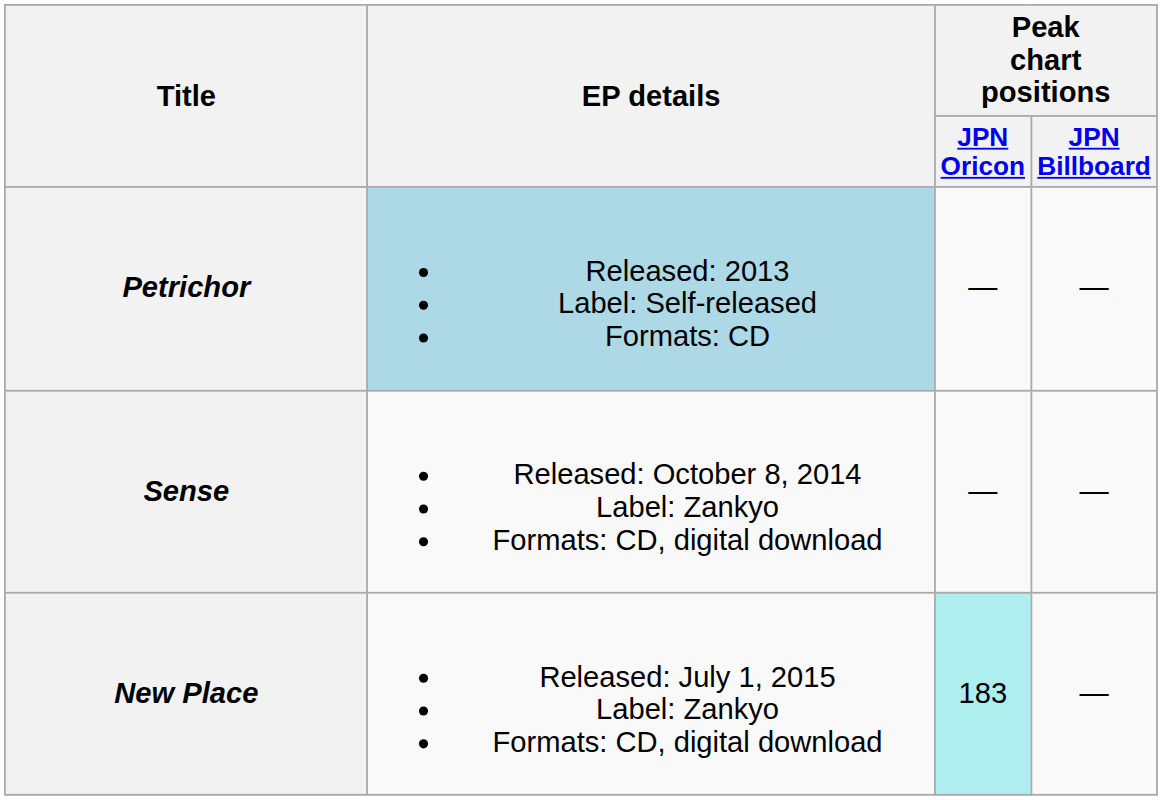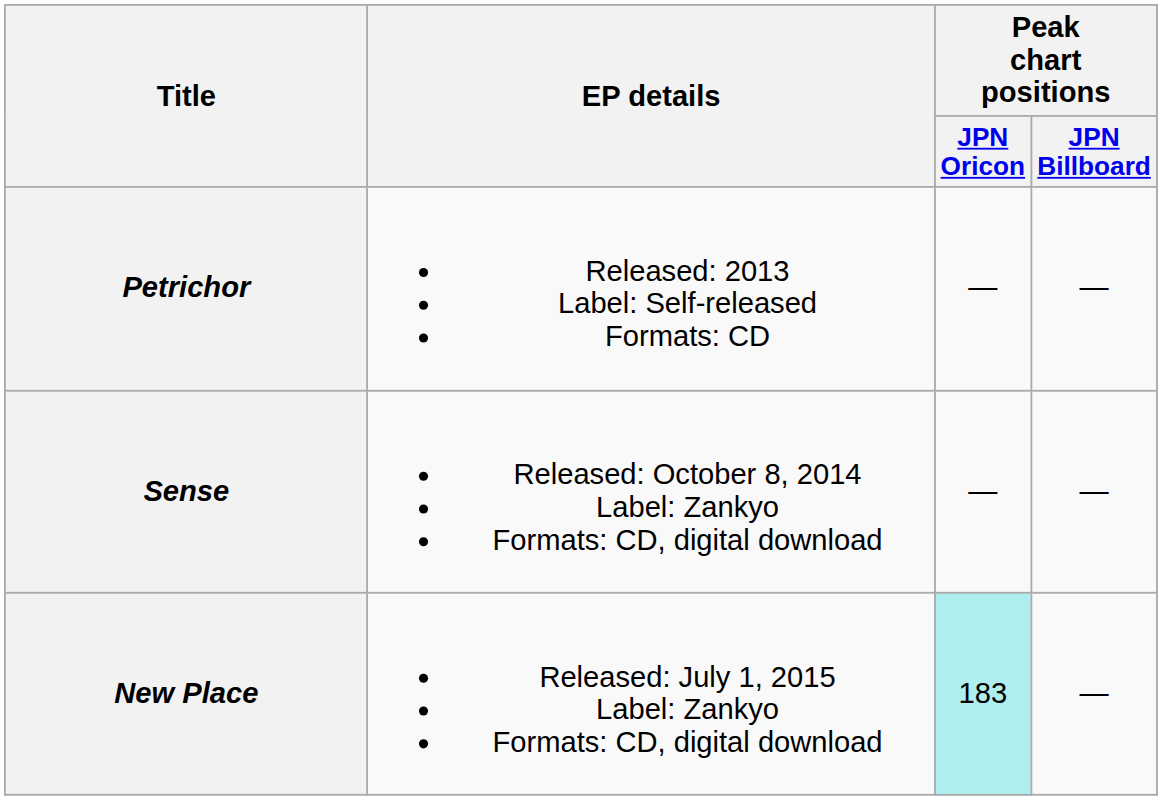(651, 305) lightblue background -> (651, 305) no background
